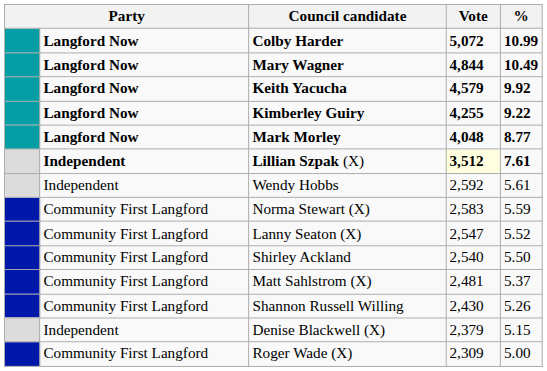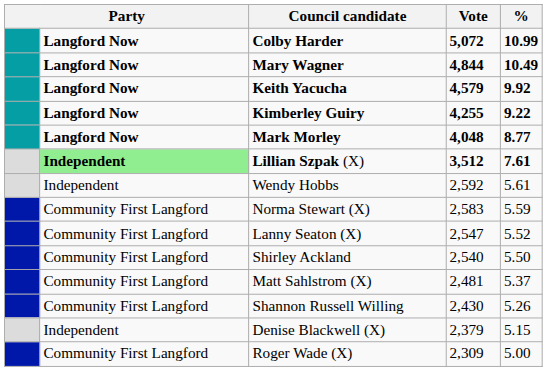(84, 161) no background -> (84, 161) lightgreen background
(467, 161) lightyellow background -> (467, 161) no background
